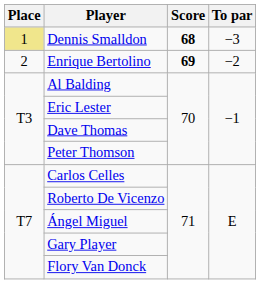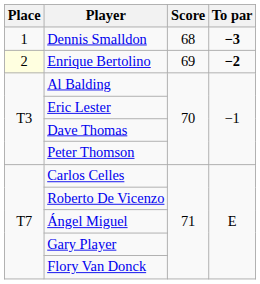(24, 38) khaki background -> (24, 38) no background
(188, 38) bold -> (188, 38) normal
(232, 38) normal -> (232, 38) bold
(24, 61) no background -> (24, 61) lightyellow background
(188, 61) bold -> (188, 61) normal
(232, 61) normal -> (232, 61) bold
